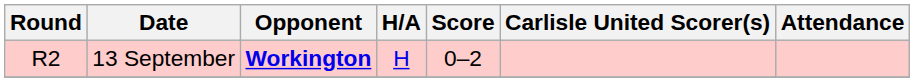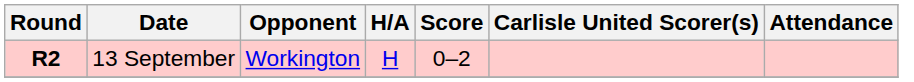(46, 58) normal -> (46, 58) bold
(308, 58) bold -> (303, 58) normal
